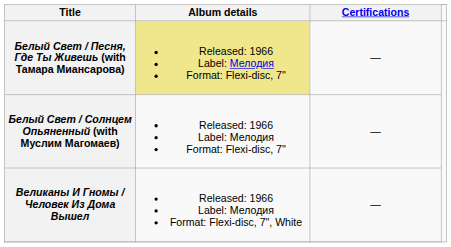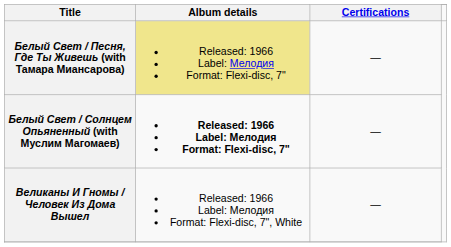(223, 137) normal -> (223, 137) bold
